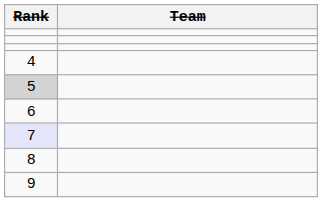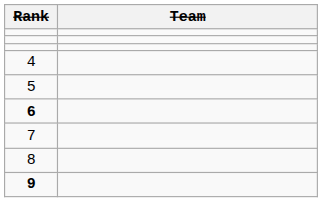(31, 87) lightgrey background -> (31, 87) no background
(31, 111) normal -> (31, 111) bold
(31, 136) lavender background -> (31, 136) no background
(31, 184) normal -> (31, 184) bold
